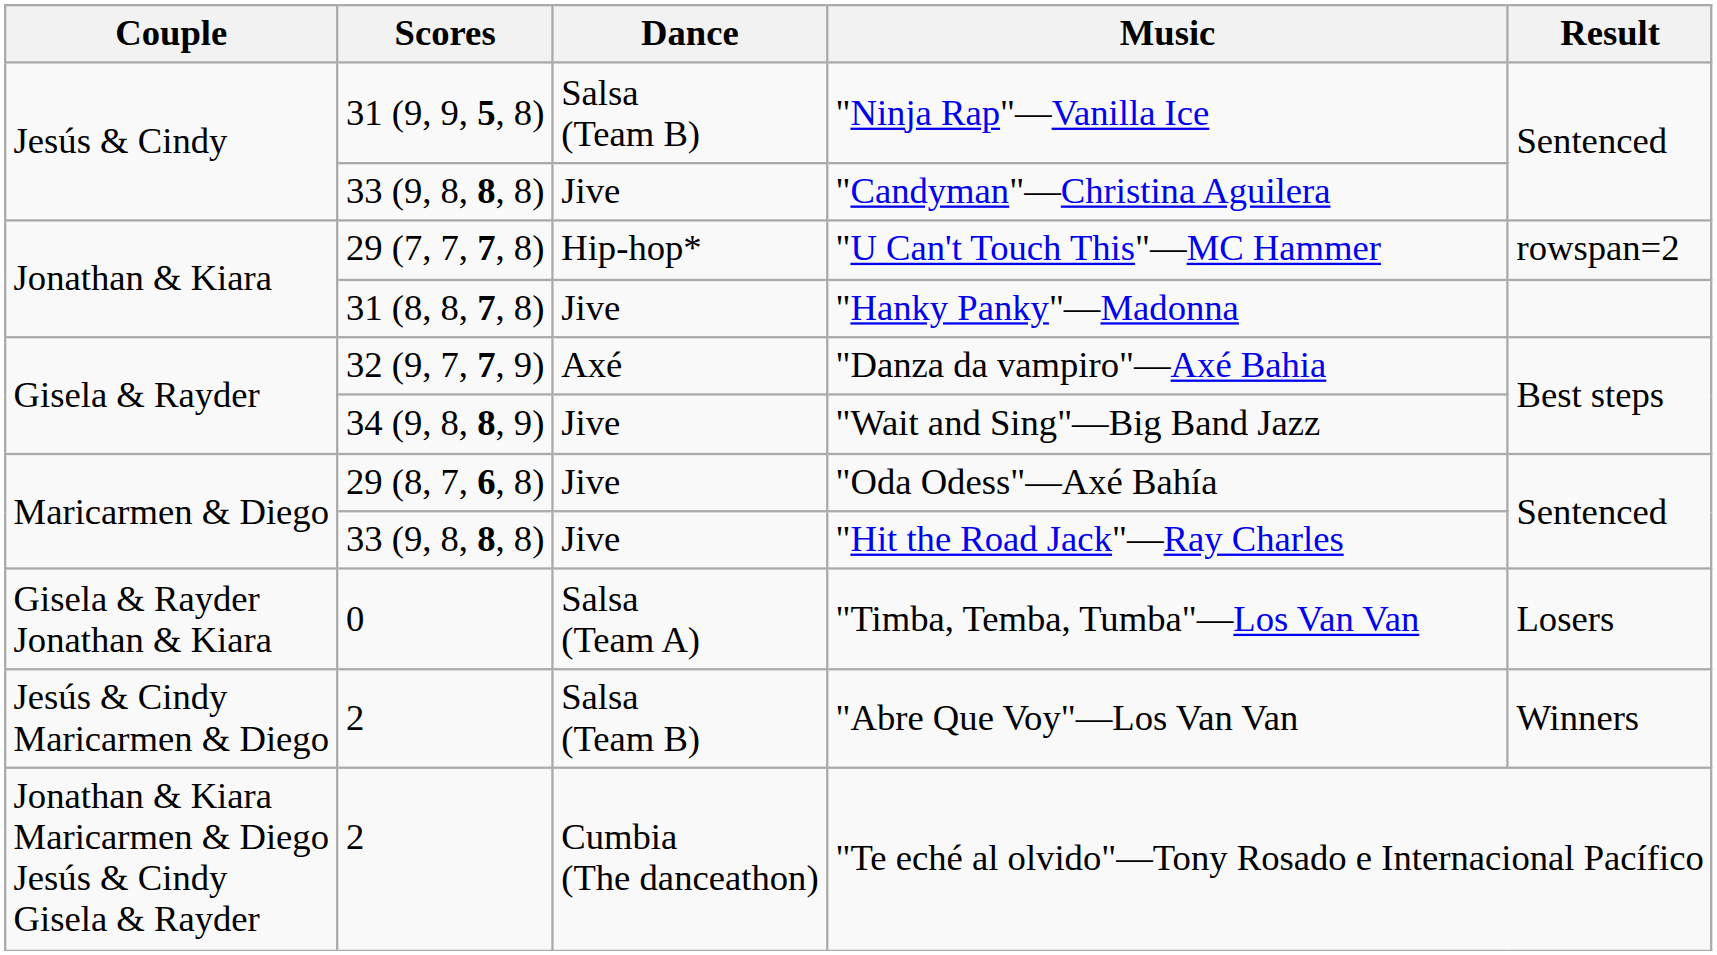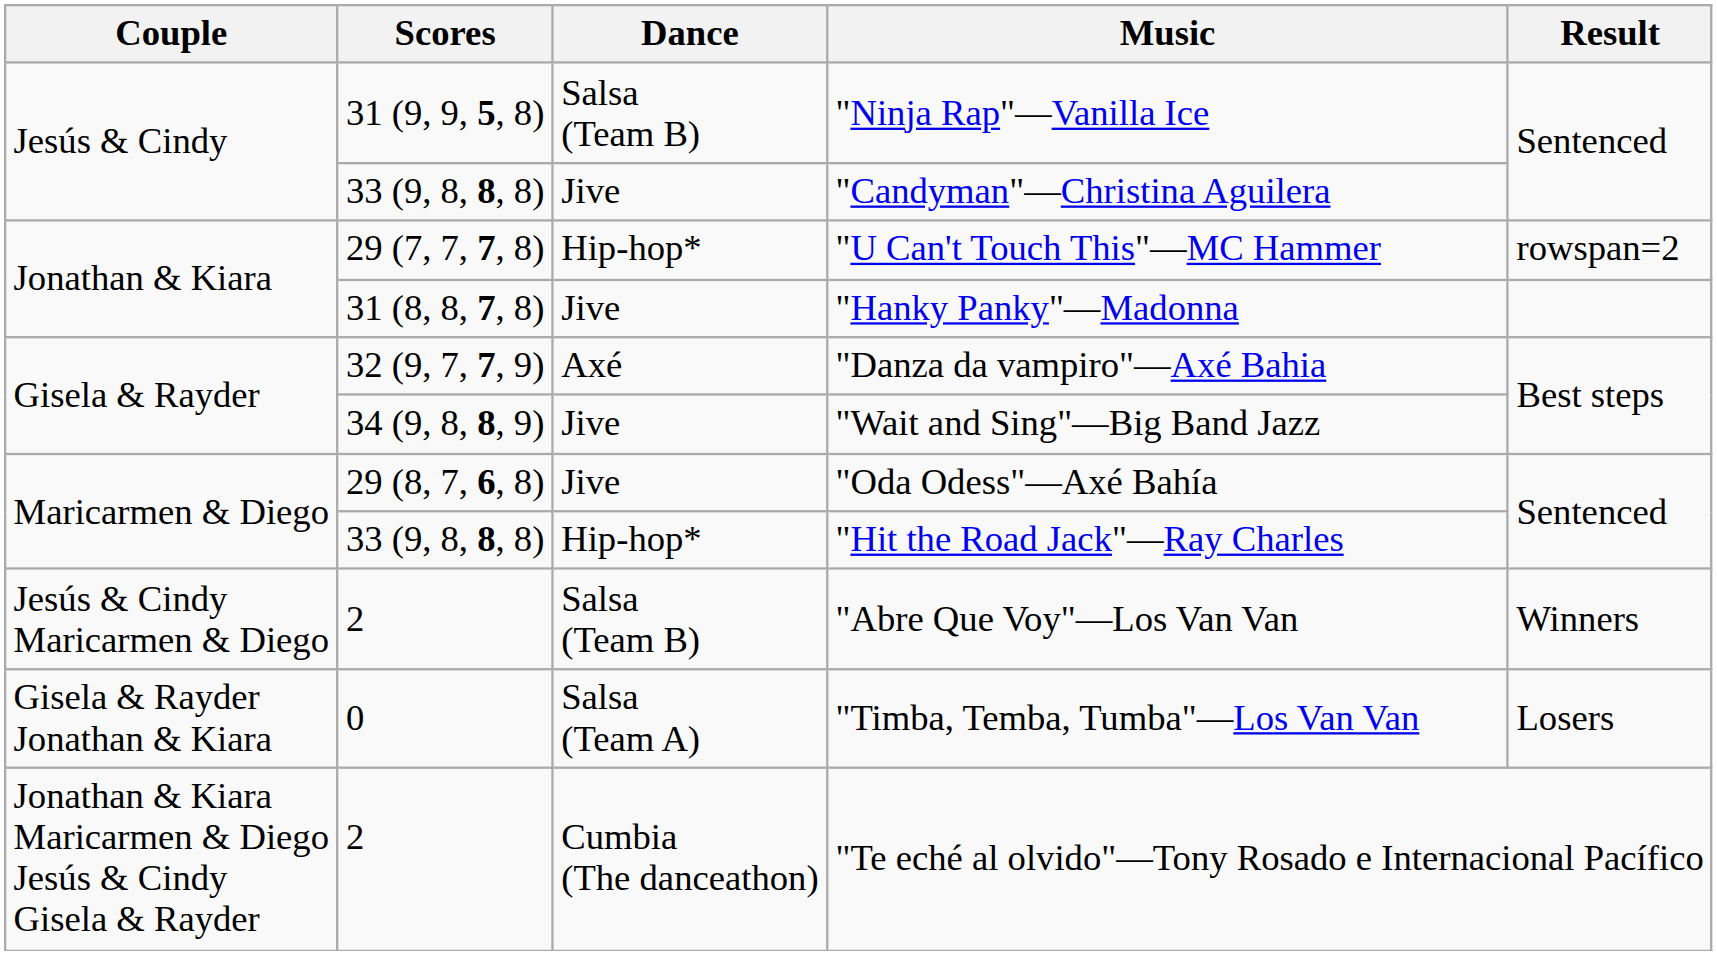(591, 539) Jive -> (631, 539) Hip-hop*
rows swapped: (1127, 618) <-> (1067, 717)
